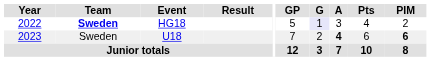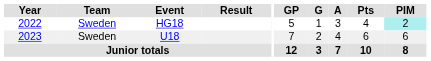(98, 23) bold -> (97, 23) normal
(320, 23) lavender background -> (319, 23) no background
(406, 23) no background -> (405, 23) paleturquoise background
(339, 37) bold -> (338, 37) normal
(406, 37) bold -> (405, 37) normal
